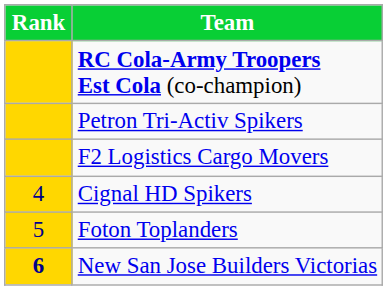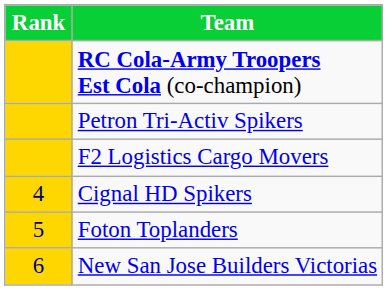(39, 266) bold -> (39, 266) normal
